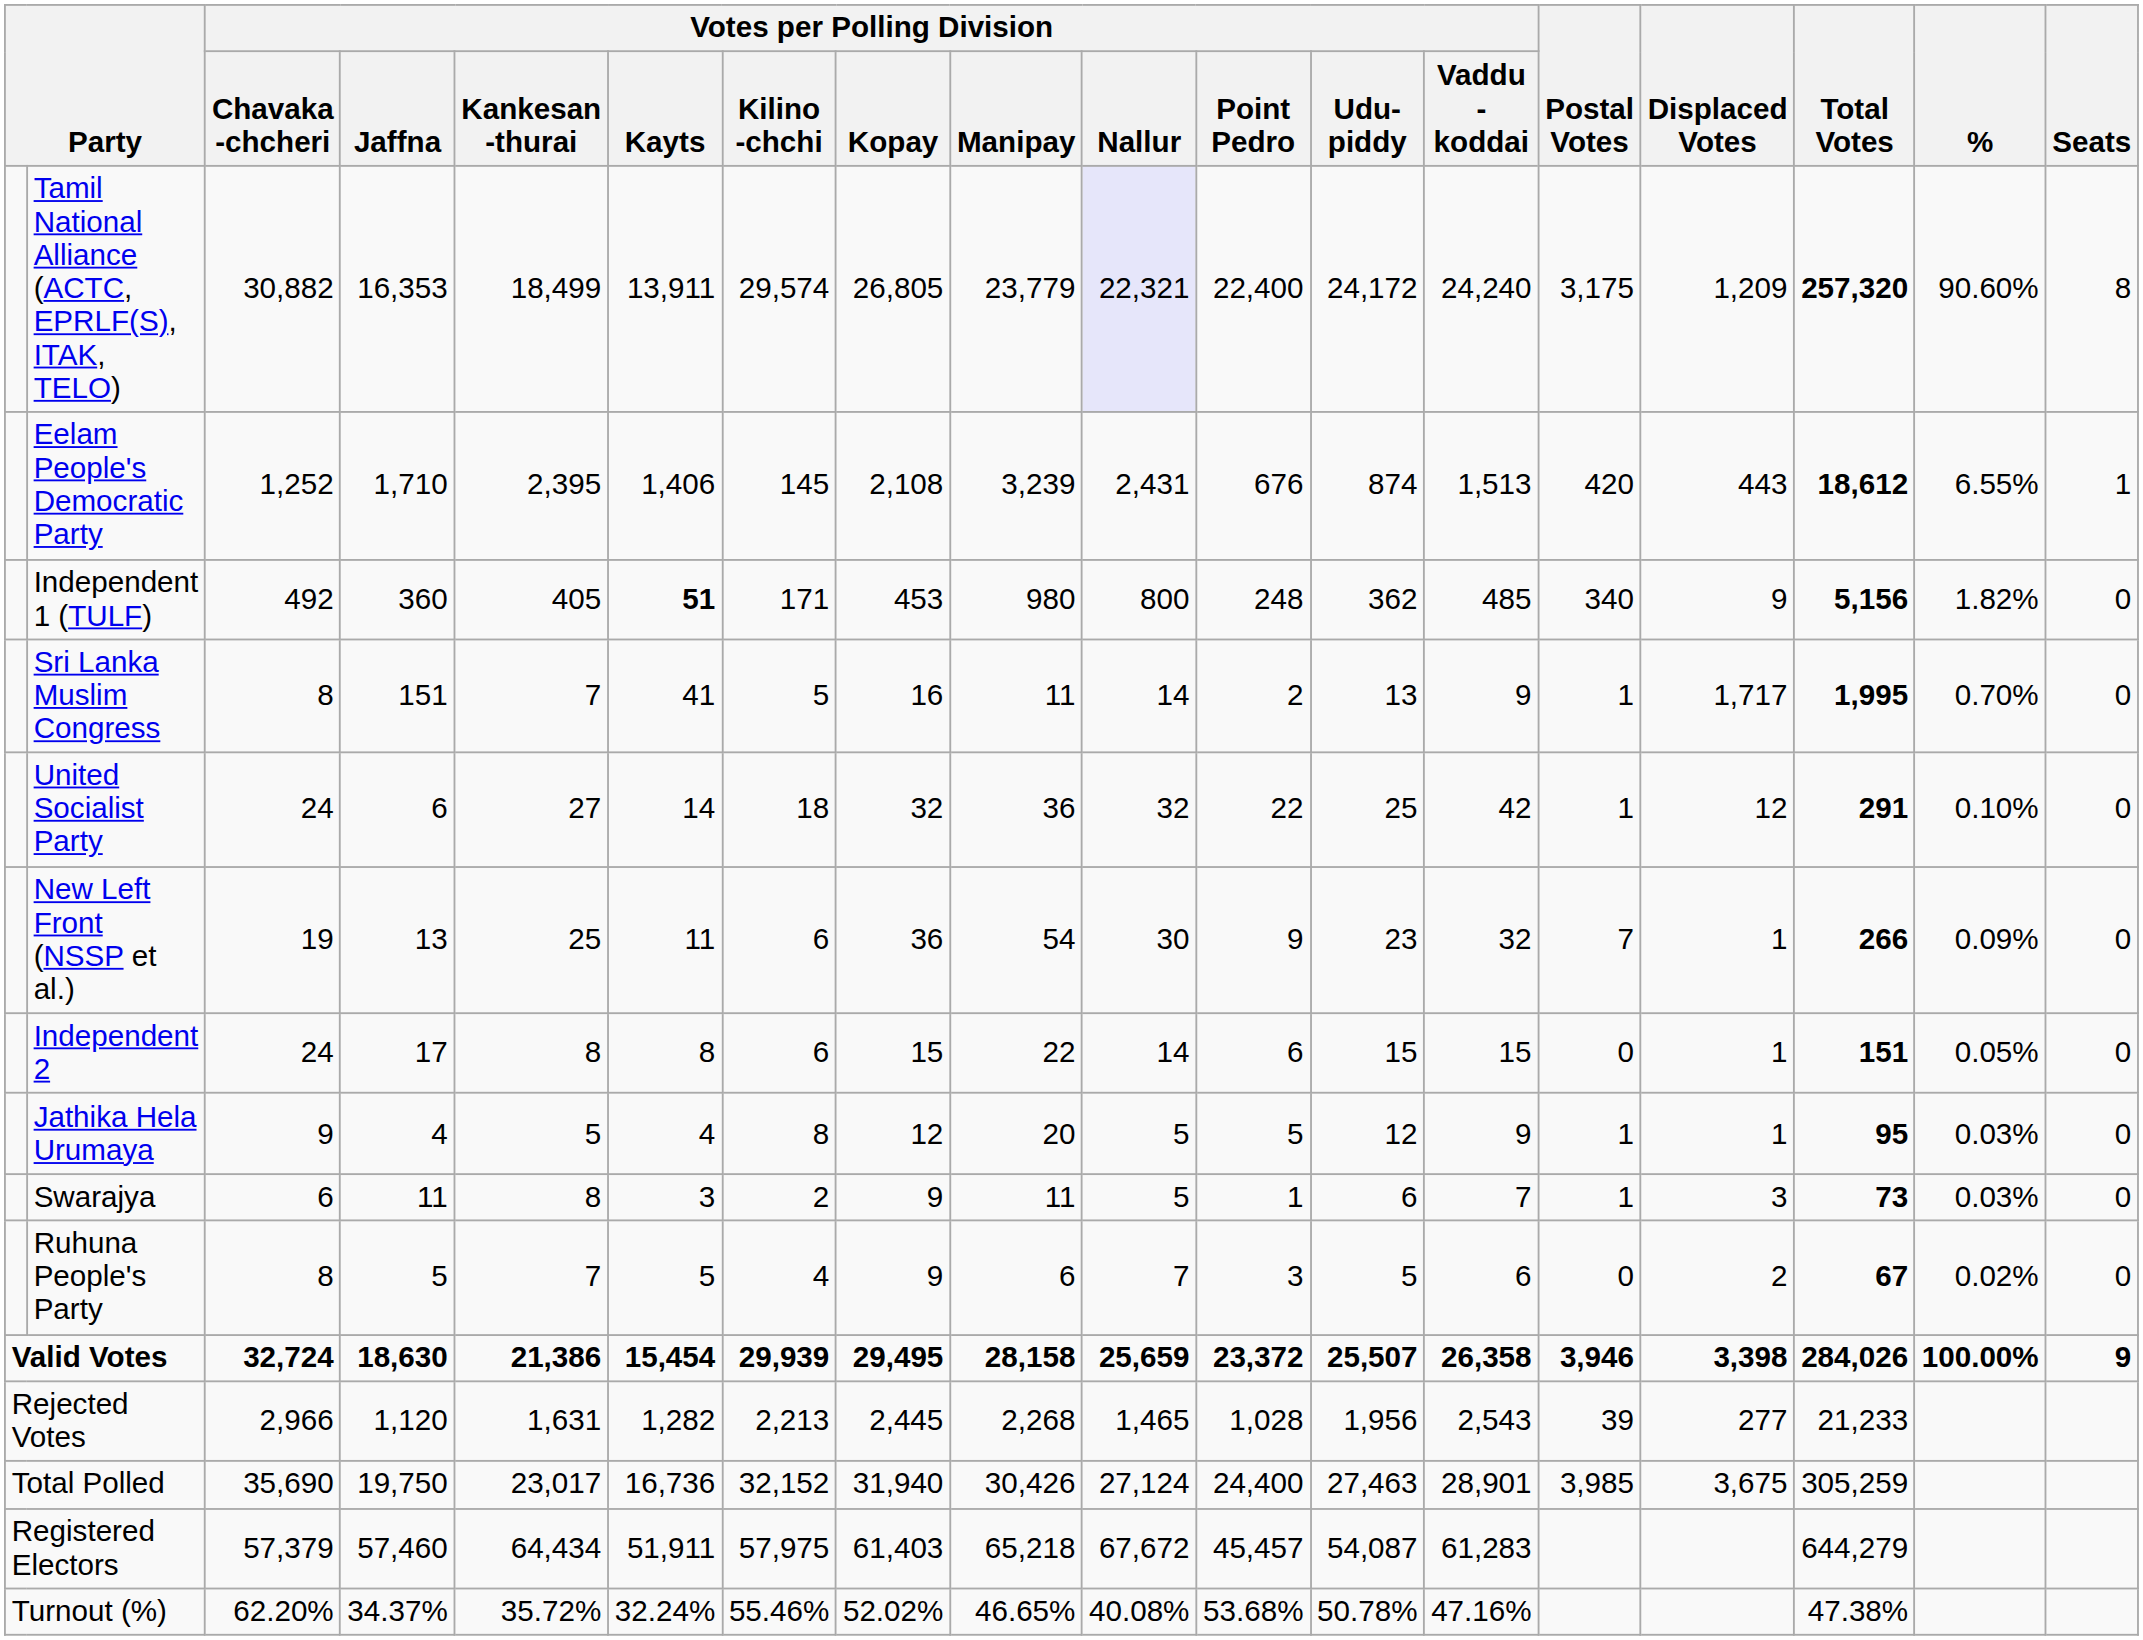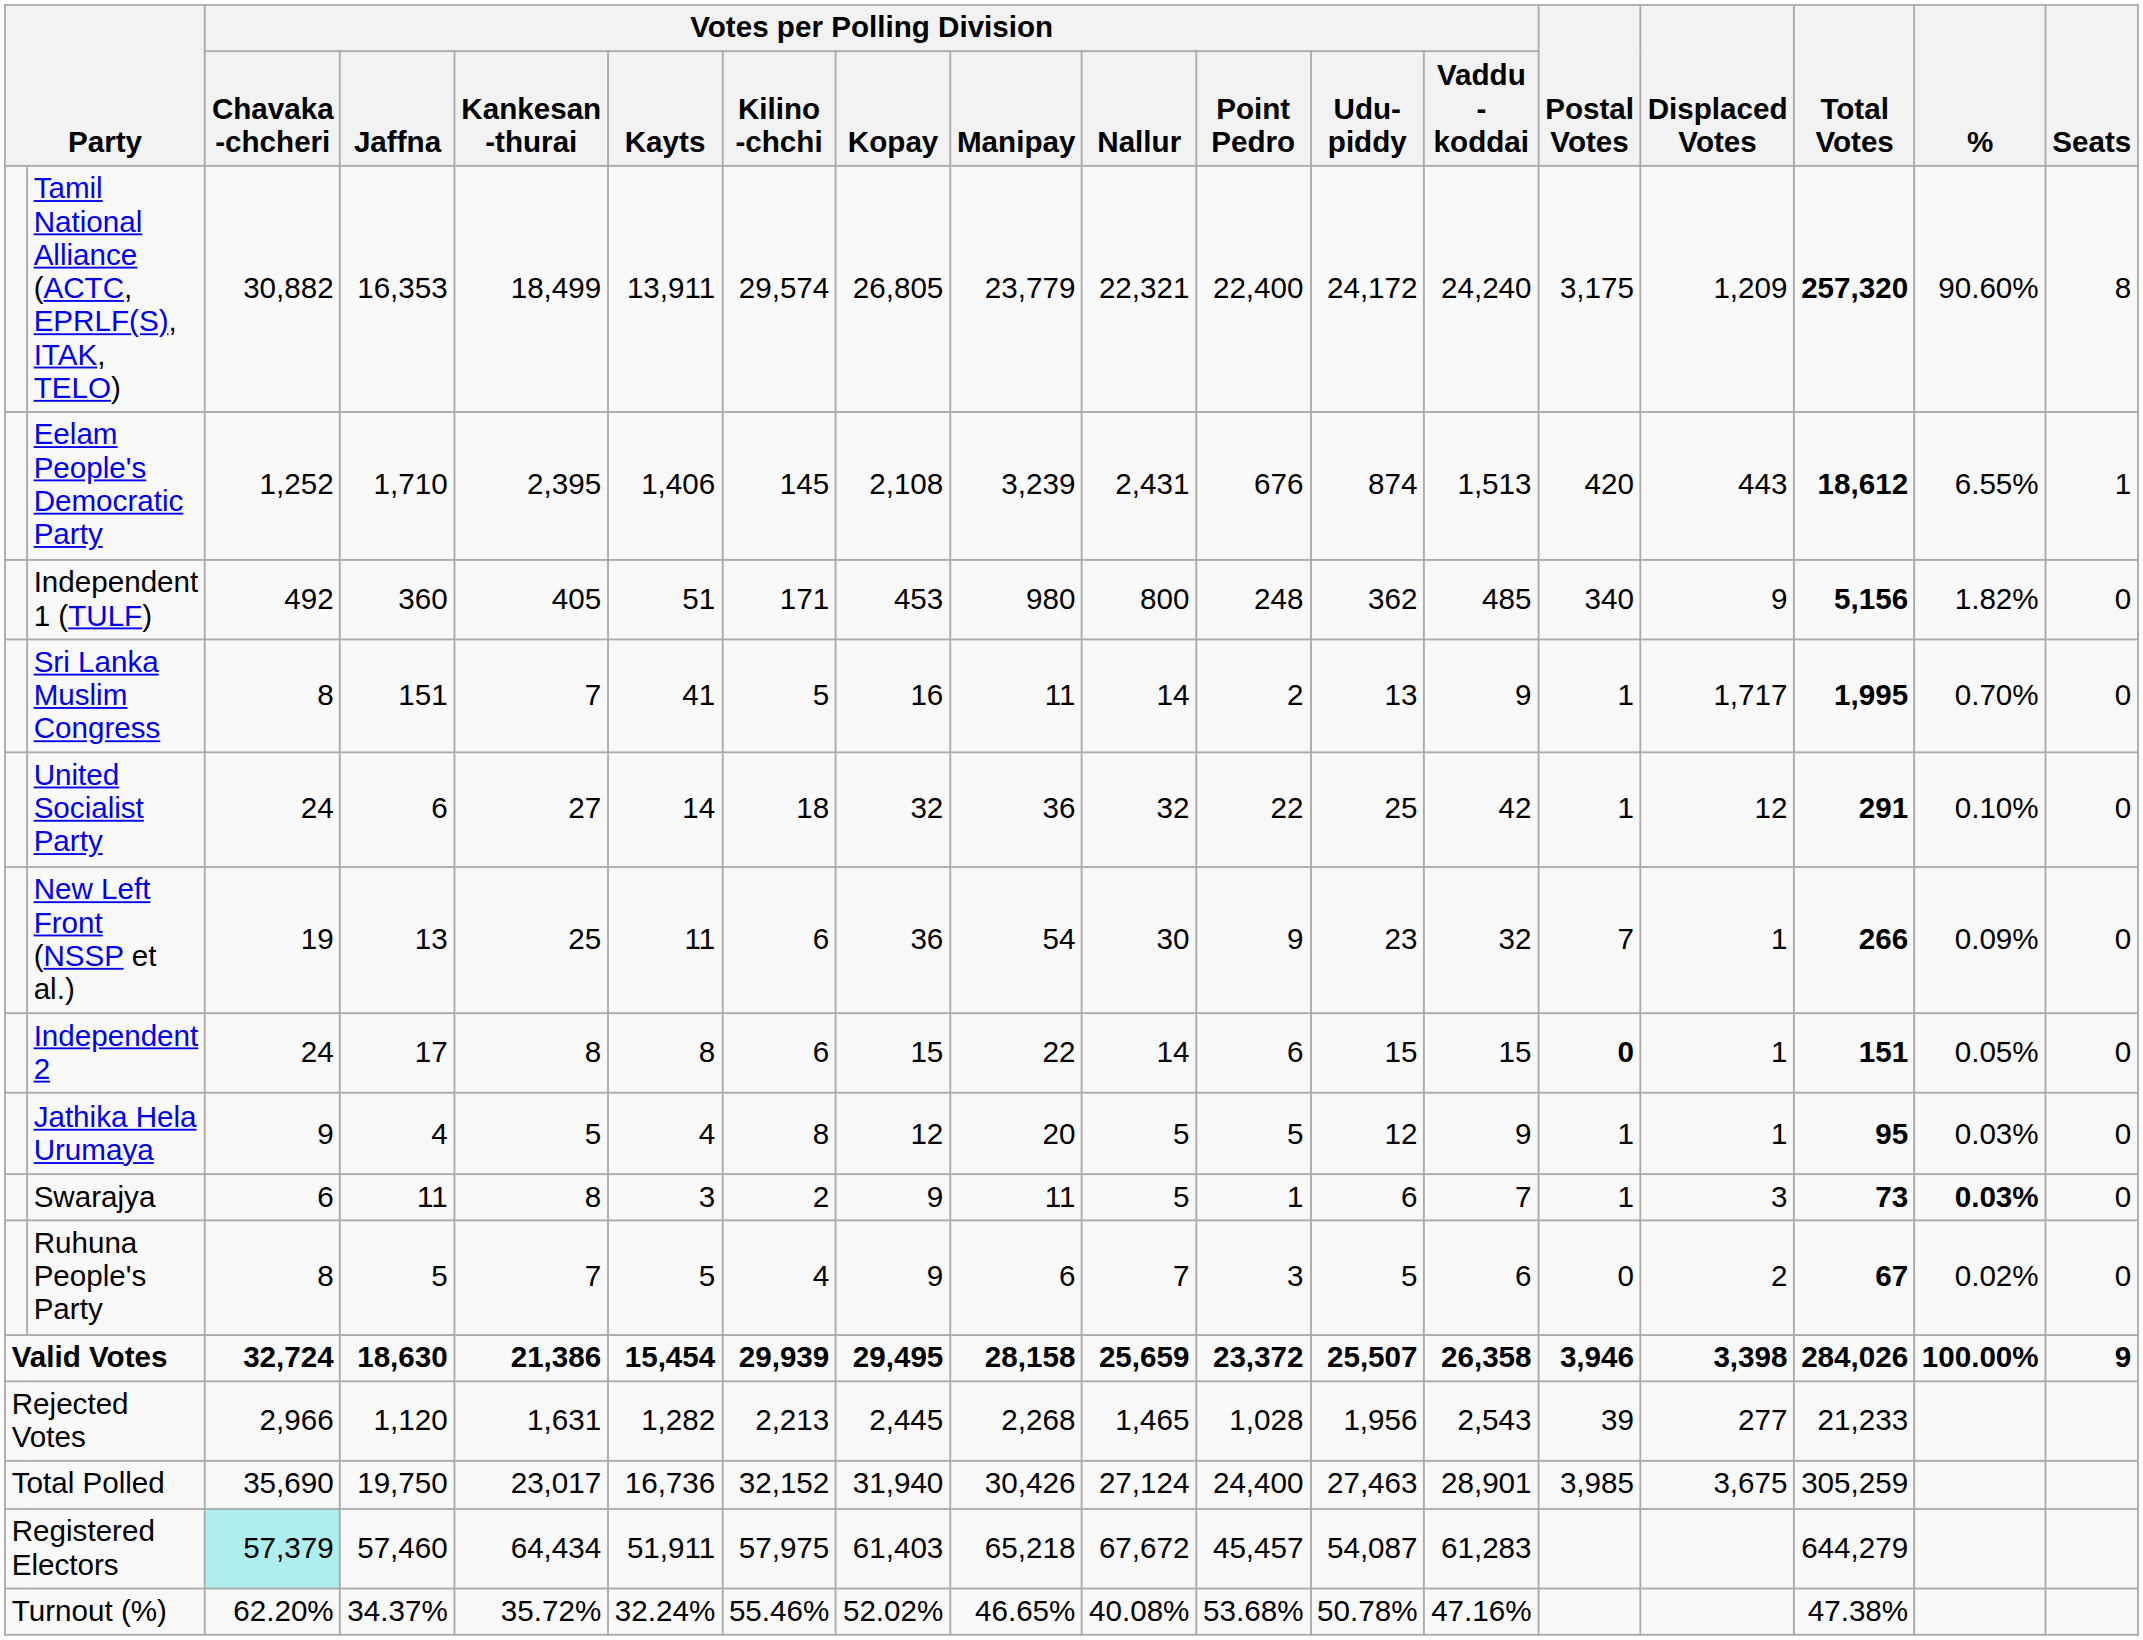(1144, 288) lavender background -> (1144, 288) no background
(699, 598) bold -> (699, 598) normal
(1626, 1052) normal -> (1626, 1052) bold
(1997, 1196) normal -> (1997, 1196) bold
(288, 1547) no background -> (288, 1547) paleturquoise background
